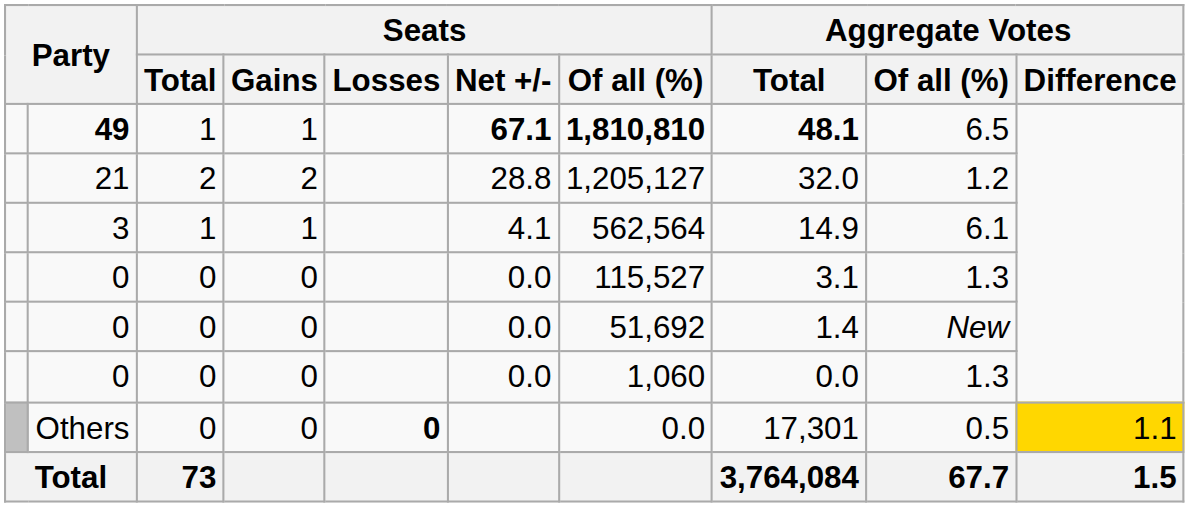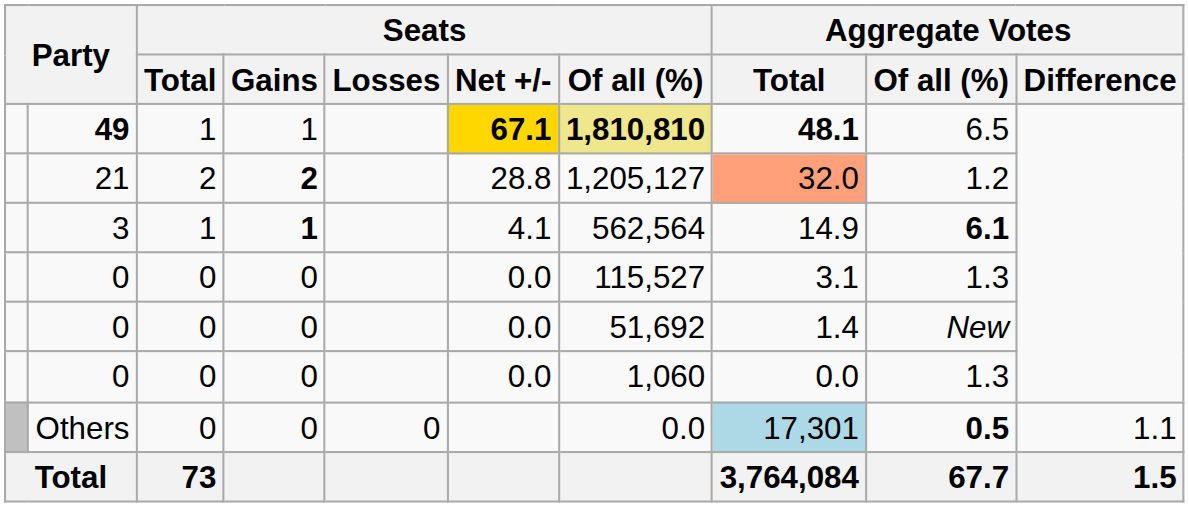(521, 129) no background -> (521, 129) gold background
(636, 129) no background -> (636, 129) khaki background
(309, 179) normal -> (309, 179) bold
(828, 179) no background -> (828, 179) lightsalmon background
(309, 228) normal -> (309, 228) bold
(987, 228) normal -> (987, 228) bold
(432, 427) bold -> (432, 427) normal
(811, 427) no background -> (811, 427) lightblue background
(987, 427) normal -> (987, 427) bold
(1155, 427) gold background -> (1155, 427) no background
